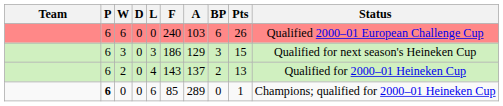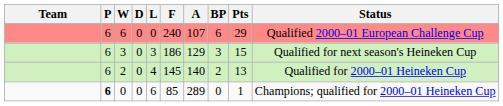(196, 33) 103 -> (196, 33) 107
(240, 33) 26 -> (240, 33) 29
(172, 71) 143 -> (172, 71) 145
(196, 71) 137 -> (196, 71) 140
